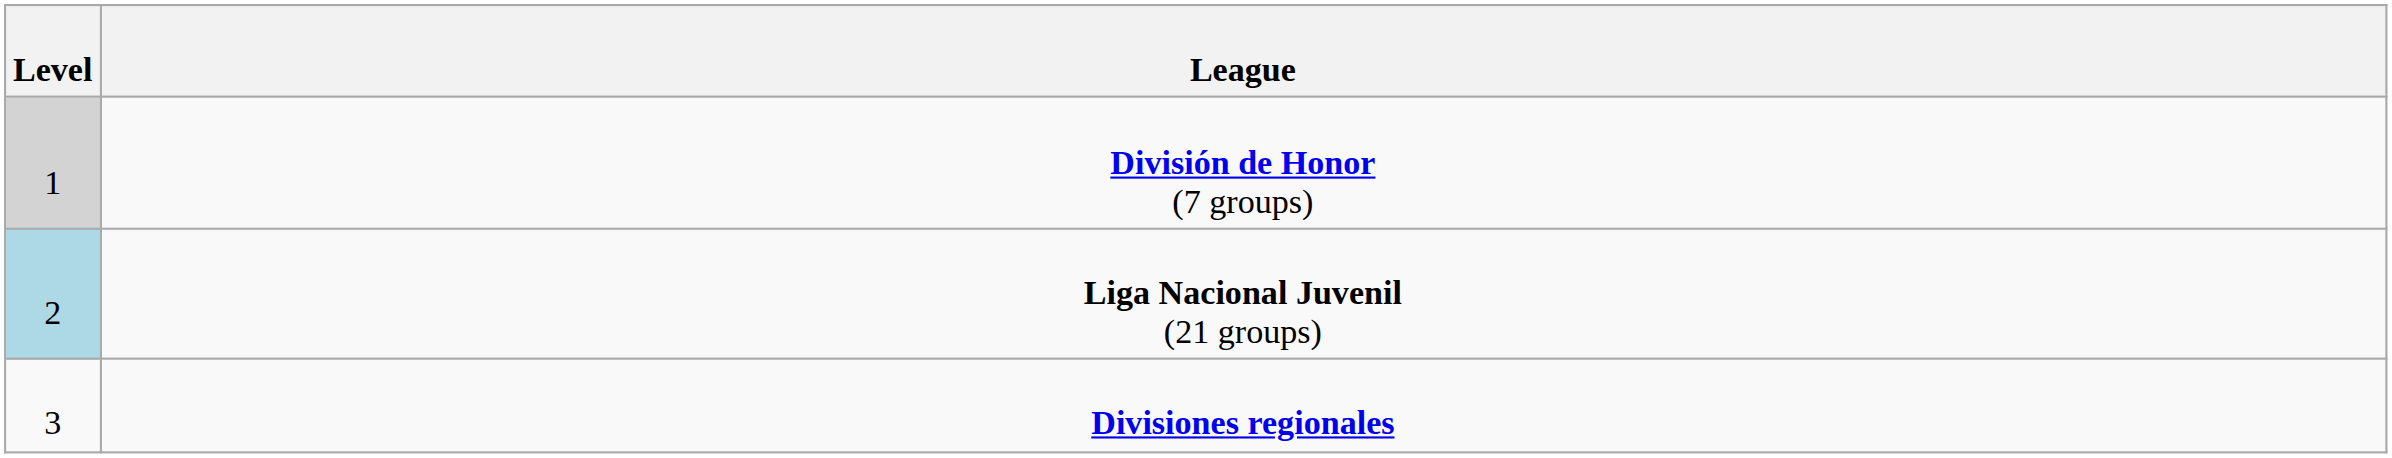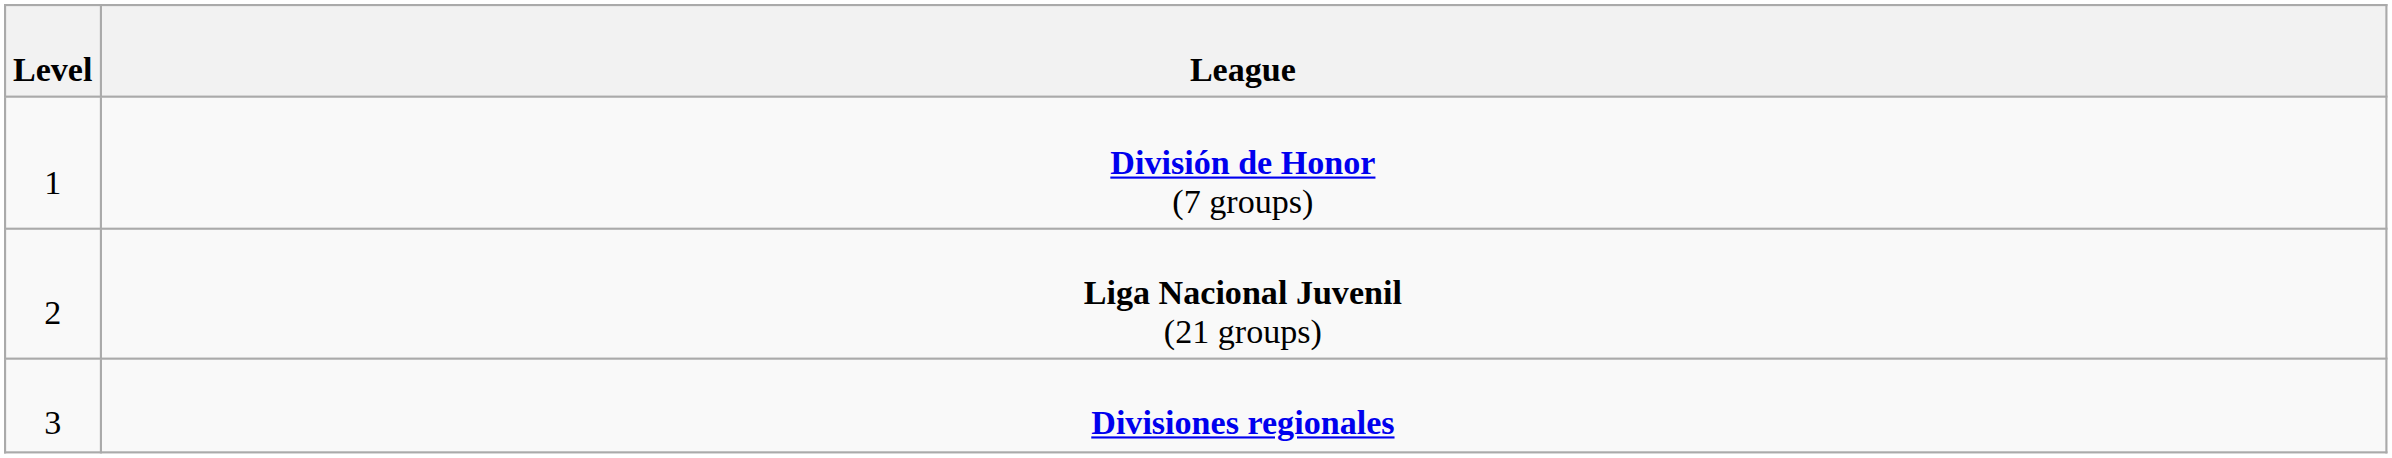(53, 181) lightgrey background -> (53, 181) no background
(53, 312) lightblue background -> (53, 312) no background
